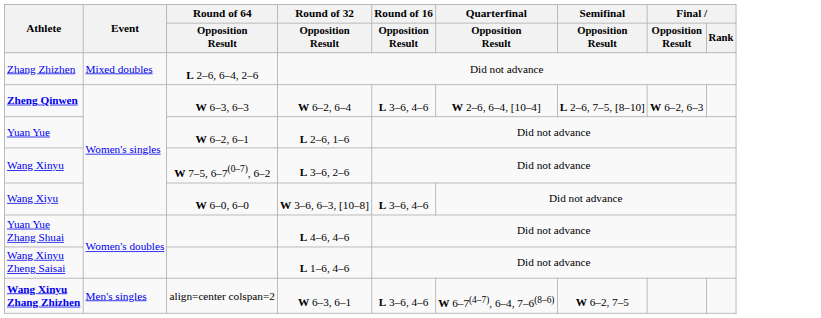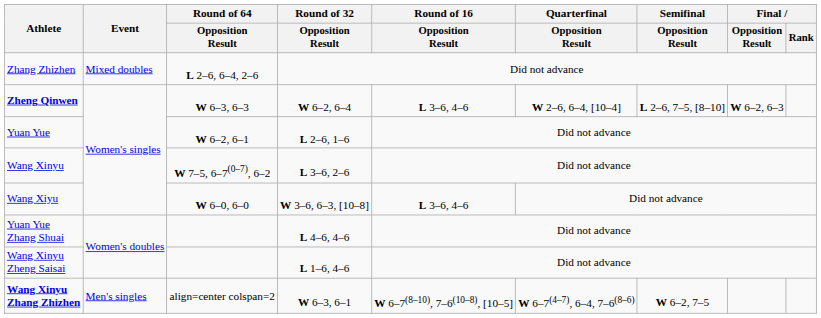(404, 302) L 3–6, 4–6 -> (444, 302) W 6–7(8–10), 7–6(10–8), [10–5]
